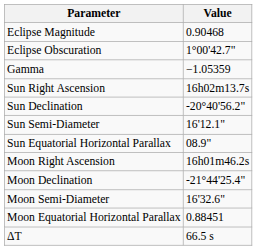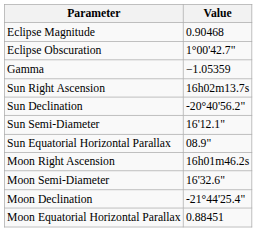rows swapped: (50, 180) <-> (58, 198)
- row: (14, 236)
